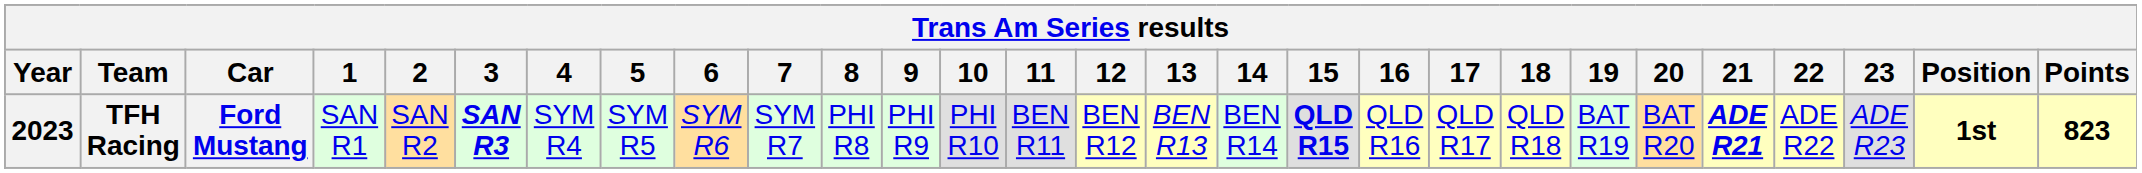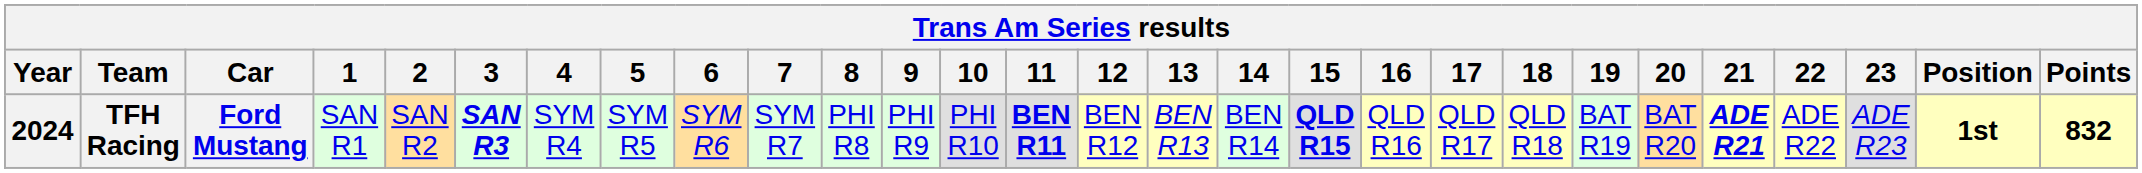(43, 131) 2023 -> (43, 131) 2024
(1041, 131) normal -> (1041, 131) bold
(2087, 131) 823 -> (2089, 131) 832
